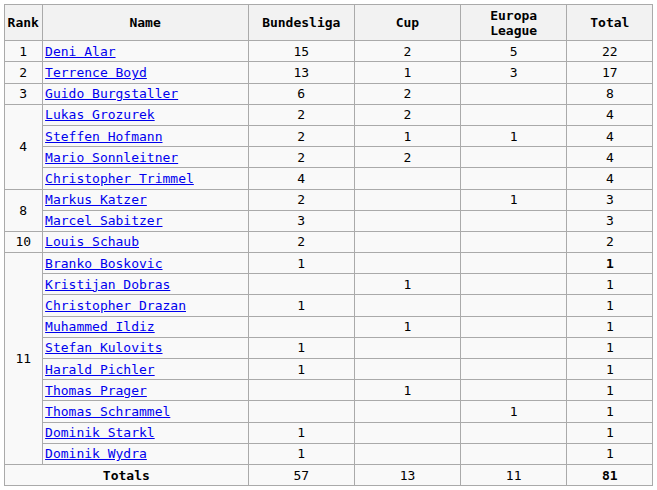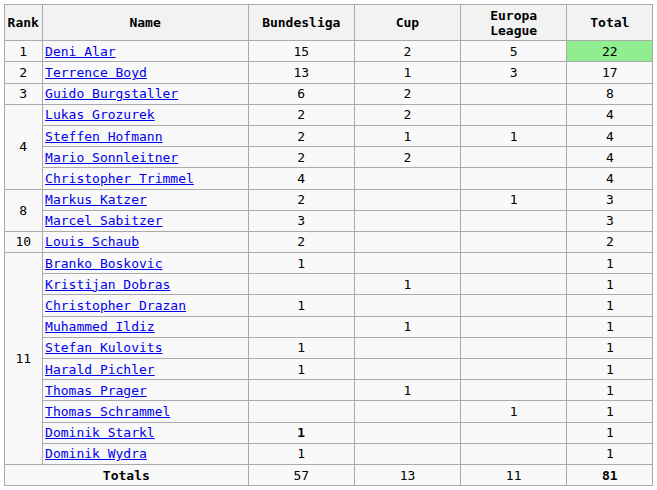(610, 51) no background -> (610, 51) lightgreen background
(610, 263) bold -> (610, 263) normal
(301, 433) normal -> (301, 433) bold
